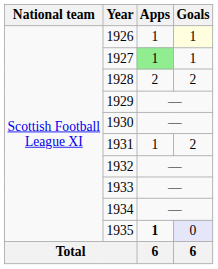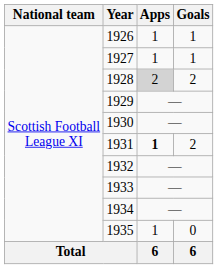(193, 36) lightyellow background -> (193, 36) no background
(155, 58) lightgreen background -> (155, 58) no background
(155, 79) no background -> (155, 79) lightgrey background
(155, 144) normal -> (155, 144) bold
(155, 230) bold -> (155, 230) normal
(193, 230) lavender background -> (193, 230) no background
